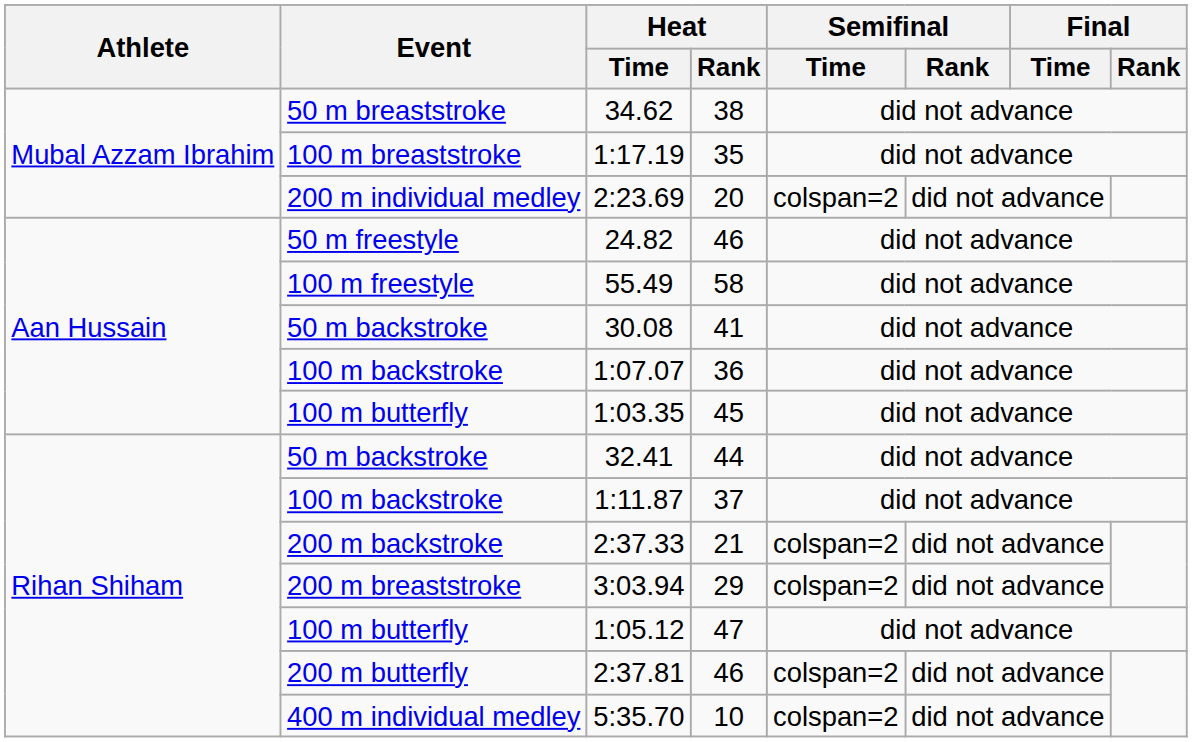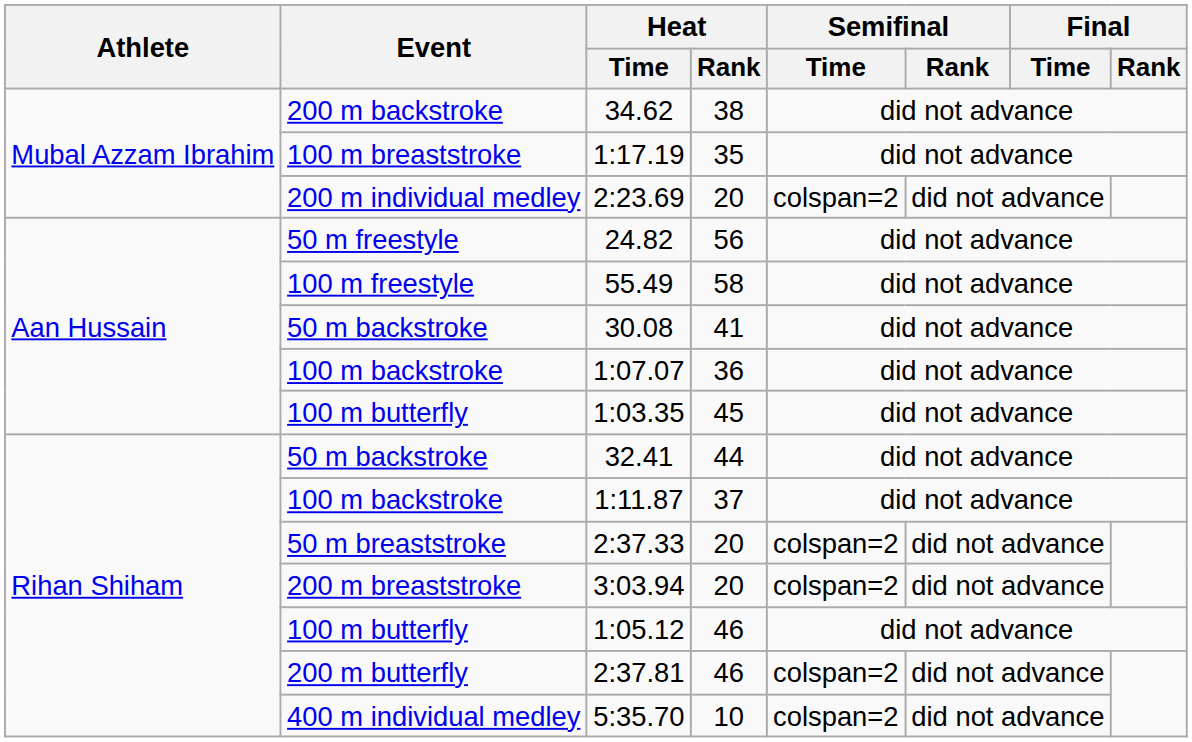(397, 111) 50 m breaststroke -> (395, 111) 200 m backstroke
(729, 241) 46 -> (729, 241) 56
(395, 543) 200 m backstroke -> (397, 543) 50 m breaststroke
(729, 543) 21 -> (729, 543) 20
(729, 586) 29 -> (729, 586) 20
(729, 630) 47 -> (729, 630) 46
